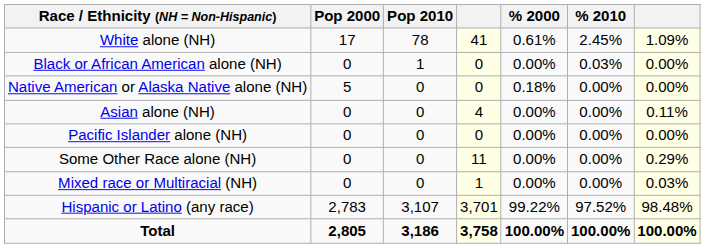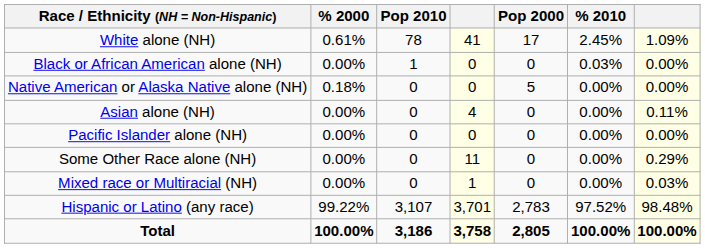columns swapped: (347, 16) <-> (534, 16)
